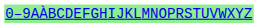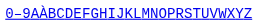(129, 14) lightgreen background -> (129, 14) no background
